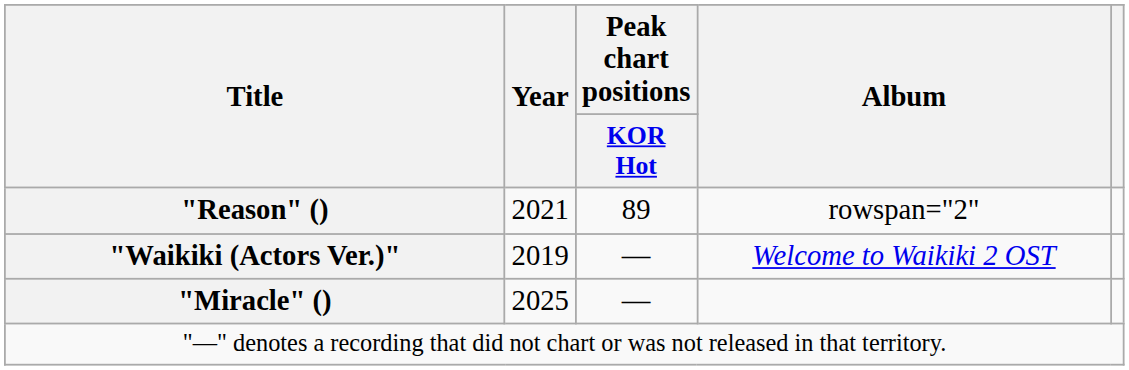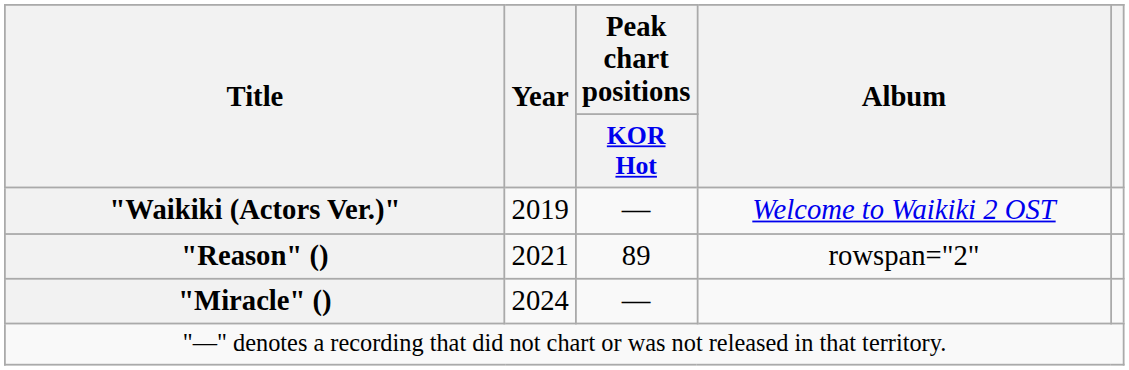rows swapped: (255, 255) <-> (255, 210)
(540, 300) 2025 -> (540, 300) 2024
